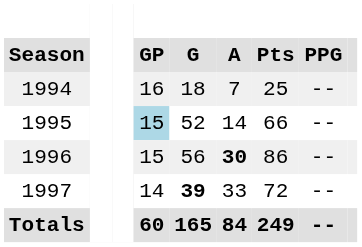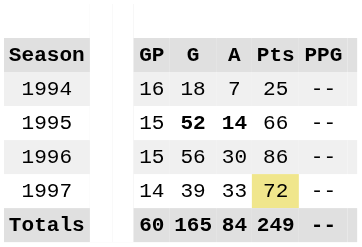(152, 123) lightblue background -> (152, 123) no background
(193, 123) normal -> (193, 123) bold
(234, 123) normal -> (234, 123) bold
(234, 157) bold -> (234, 157) normal
(193, 191) bold -> (193, 191) normal
(276, 191) no background -> (276, 191) khaki background
